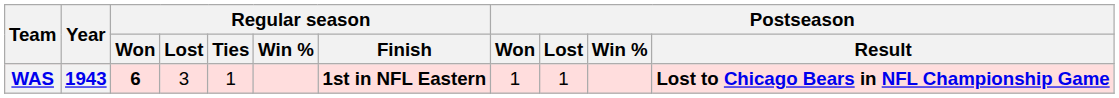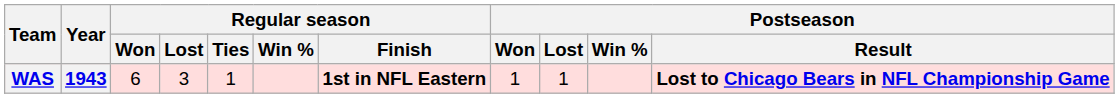(135, 79) bold -> (135, 79) normal
